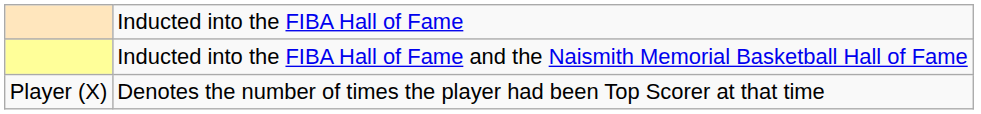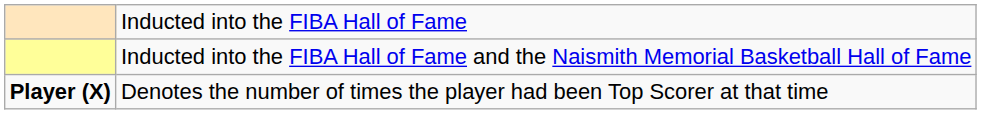(58, 91) normal -> (60, 91) bold
